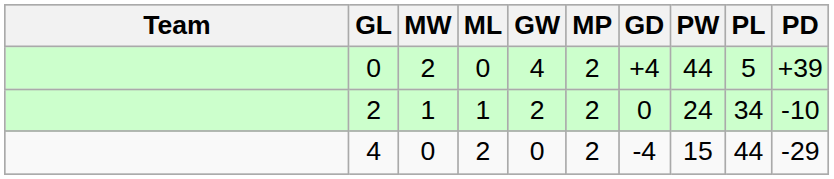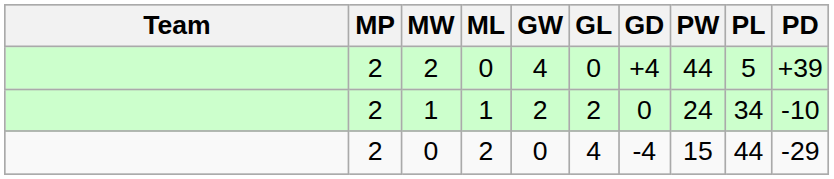columns swapped: (592, 25) <-> (374, 25)
